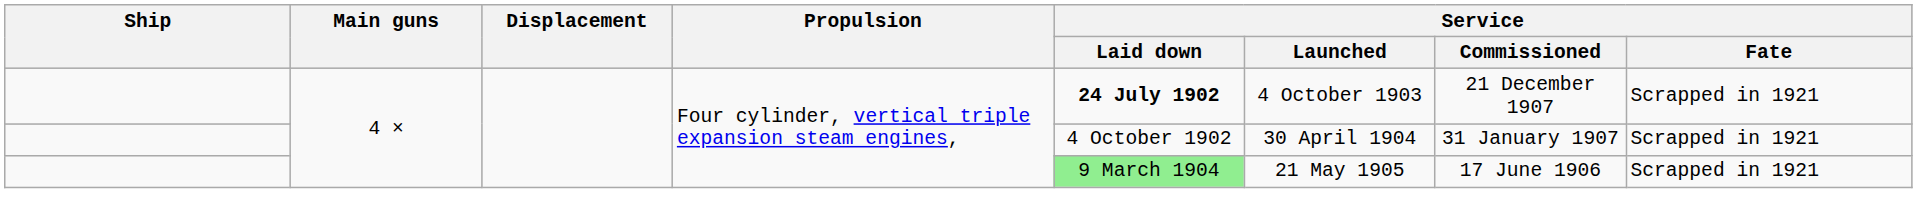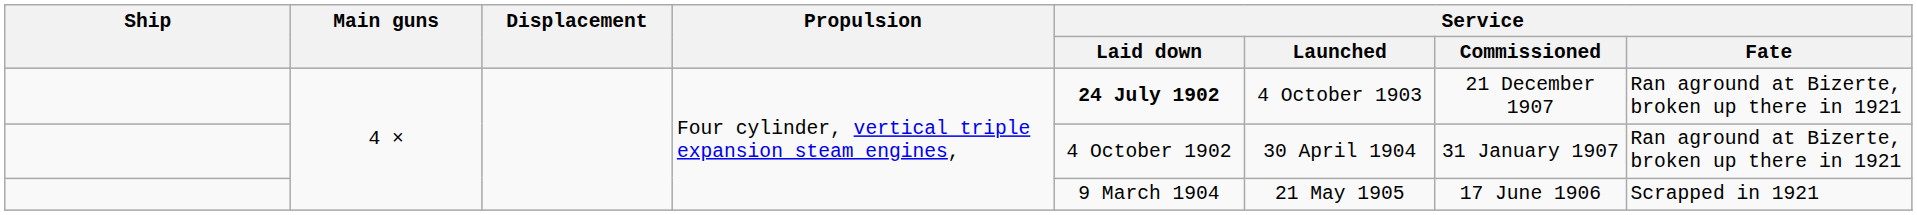(1725, 96) Scrapped in 1921 -> (1766, 96) Ran aground at Bizerte, broken up there in 1921
(1725, 139) Scrapped in 1921 -> (1766, 151) Ran aground at Bizerte, broken up there in 1921
(1149, 171) lightgreen background -> (1149, 194) no background
